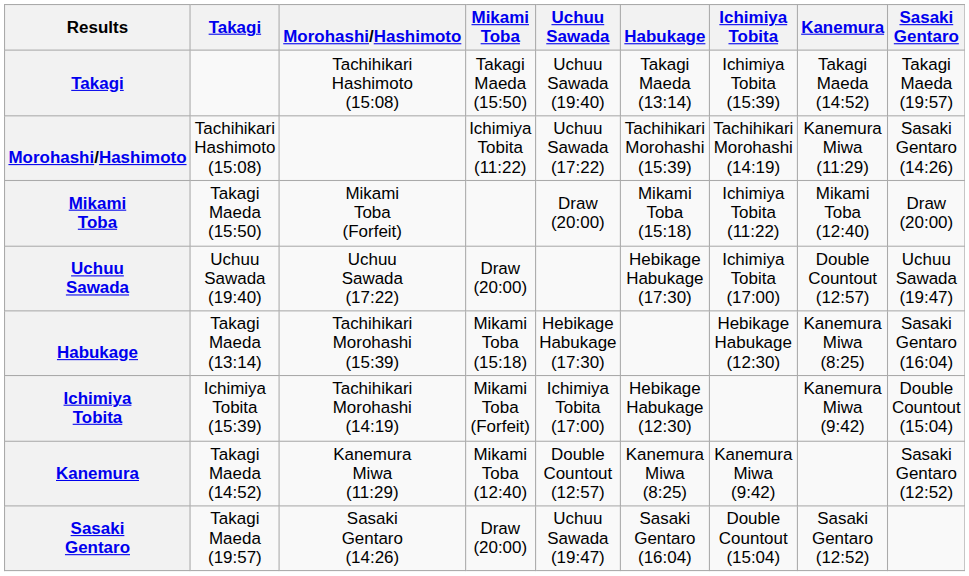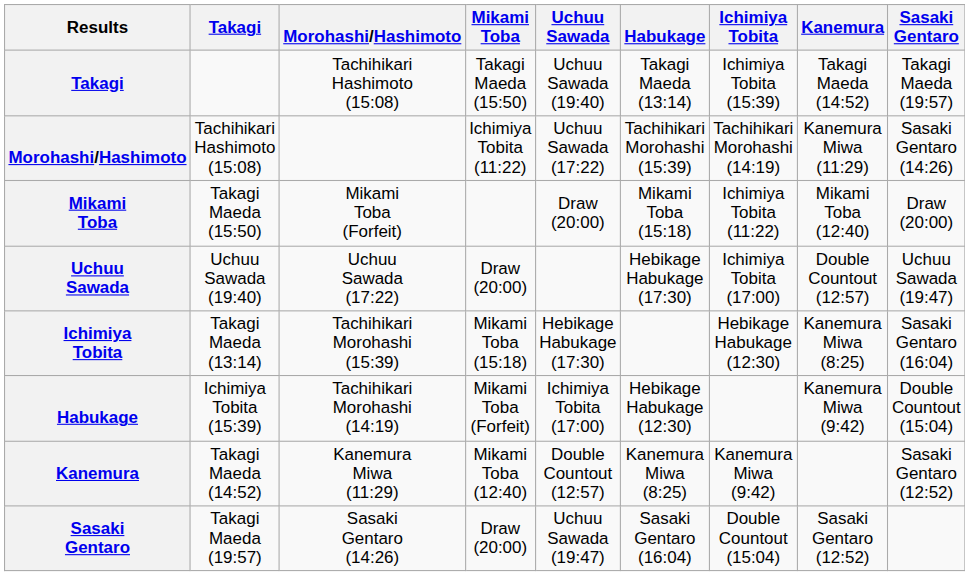(97, 352) Habukage -> (97, 343) Ichimiya Tobita
(97, 408) Ichimiya Tobita -> (97, 417) Habukage
